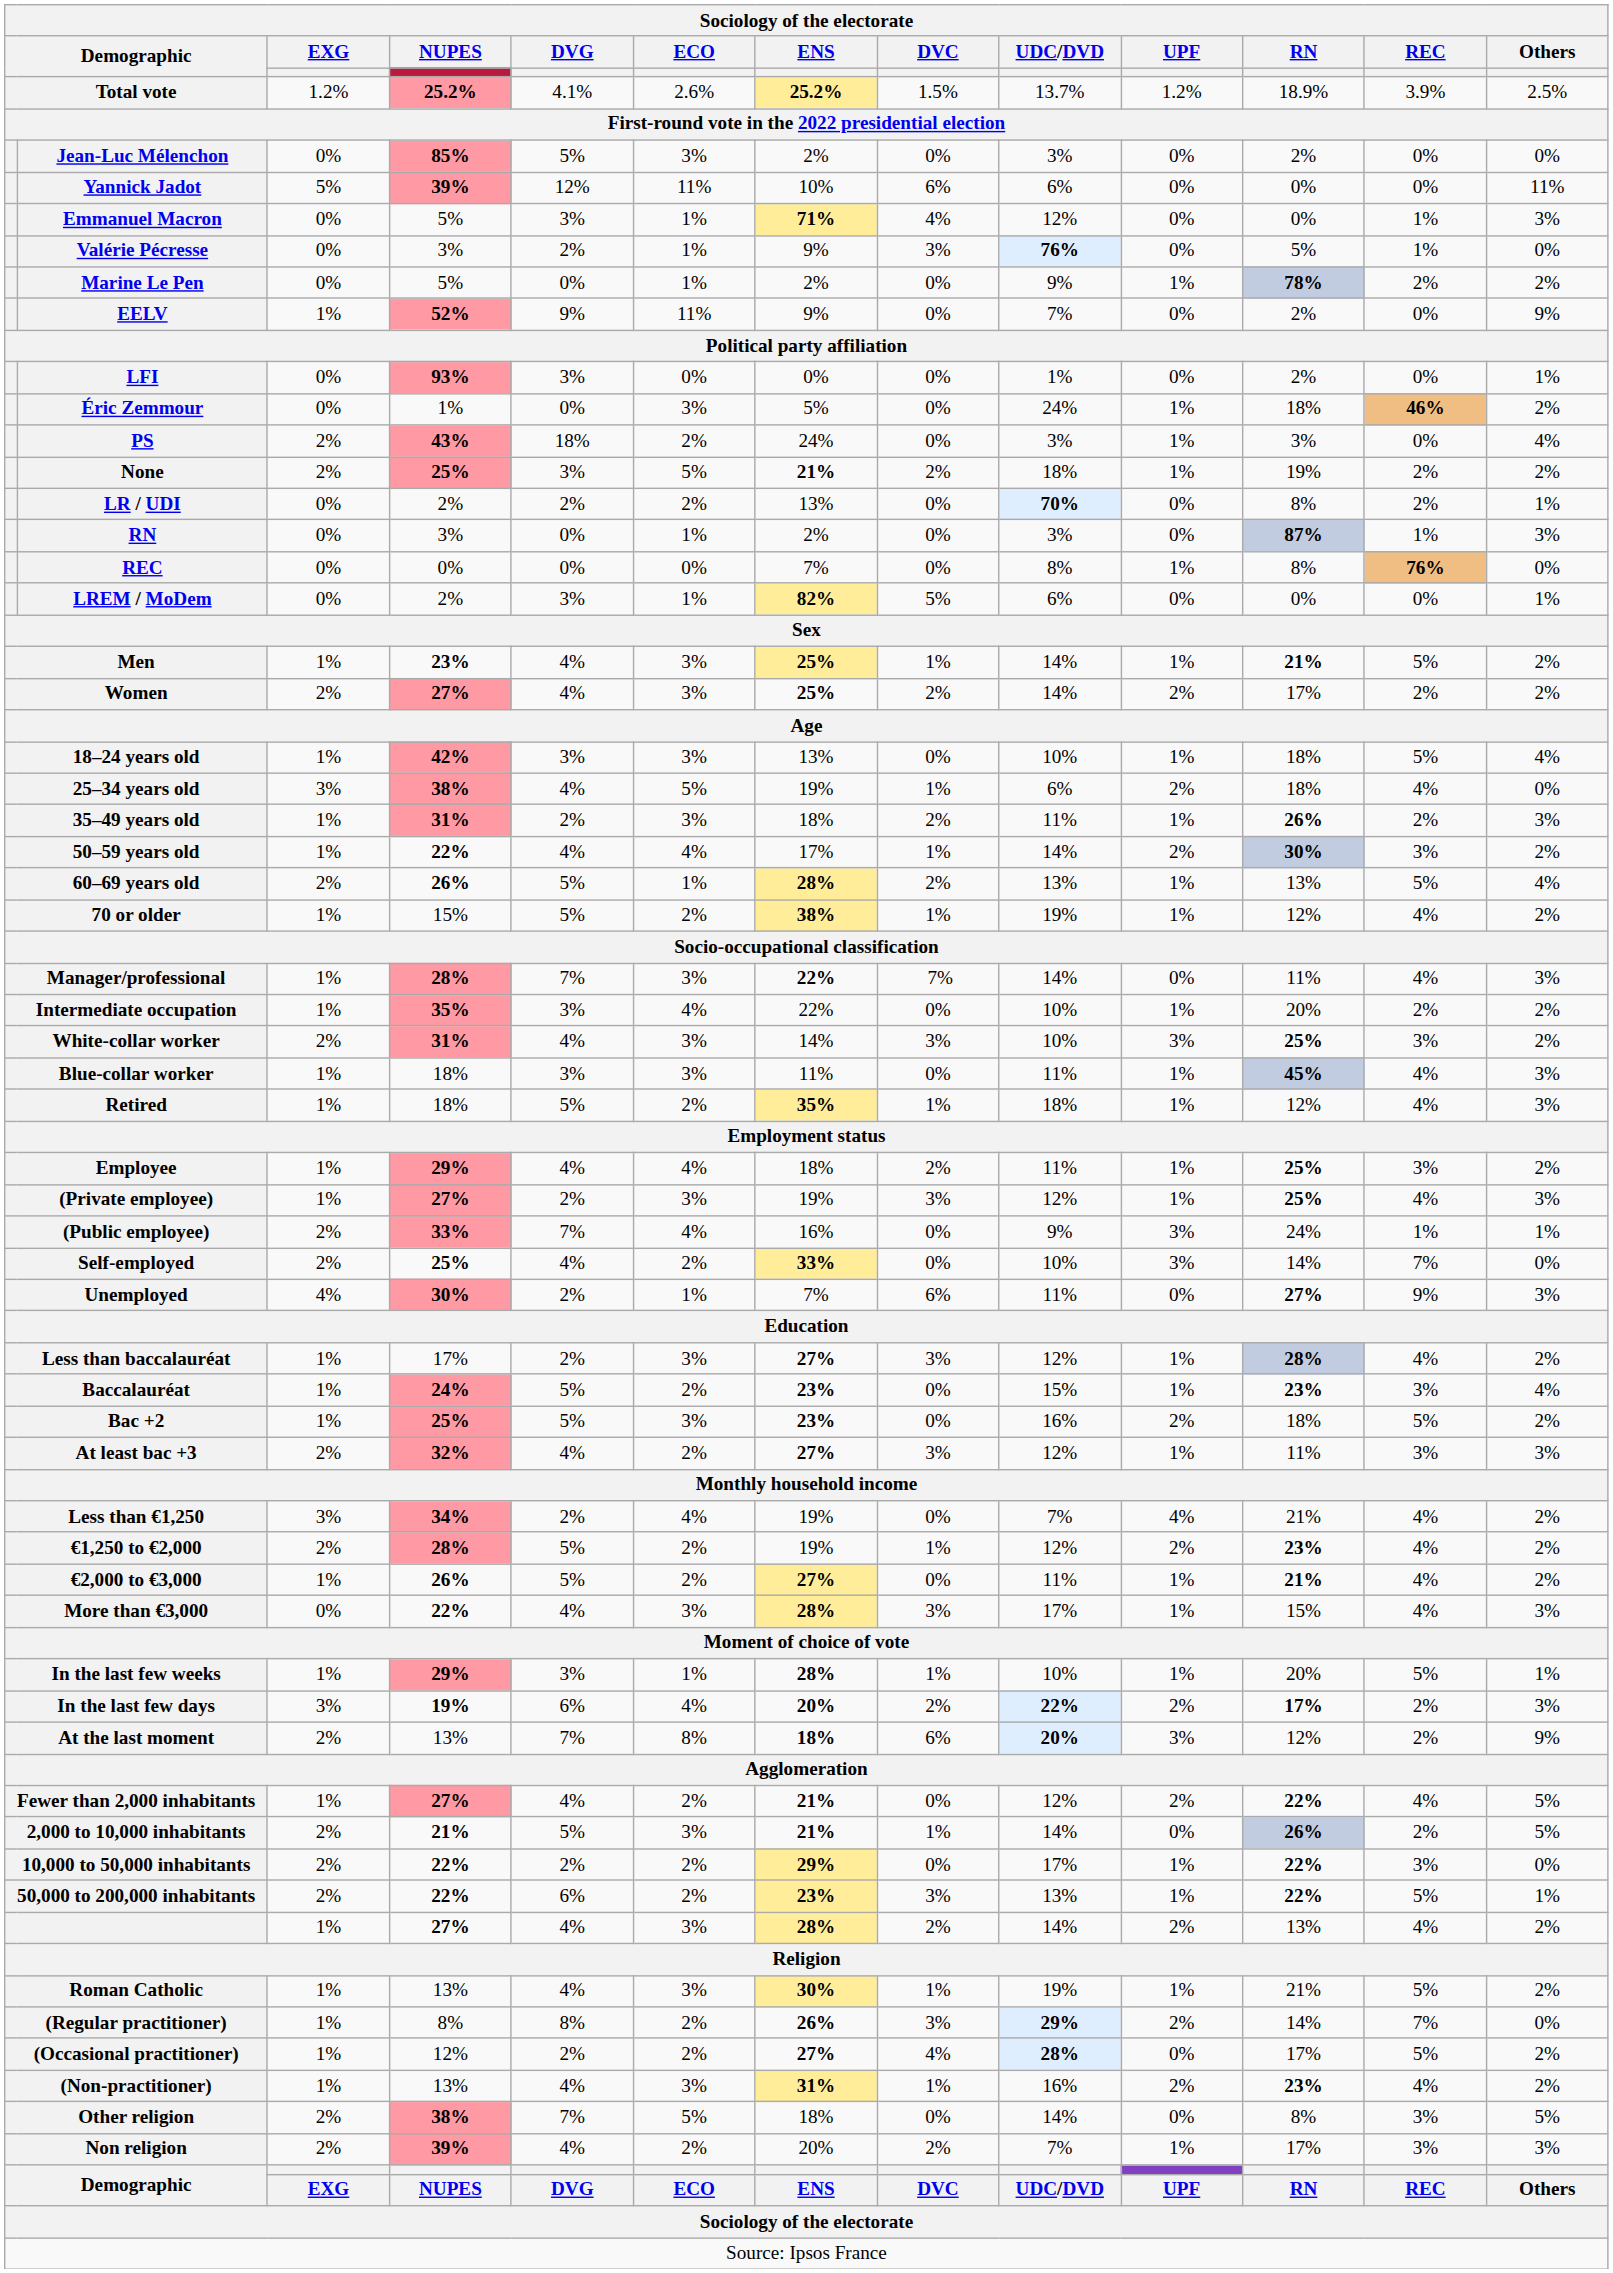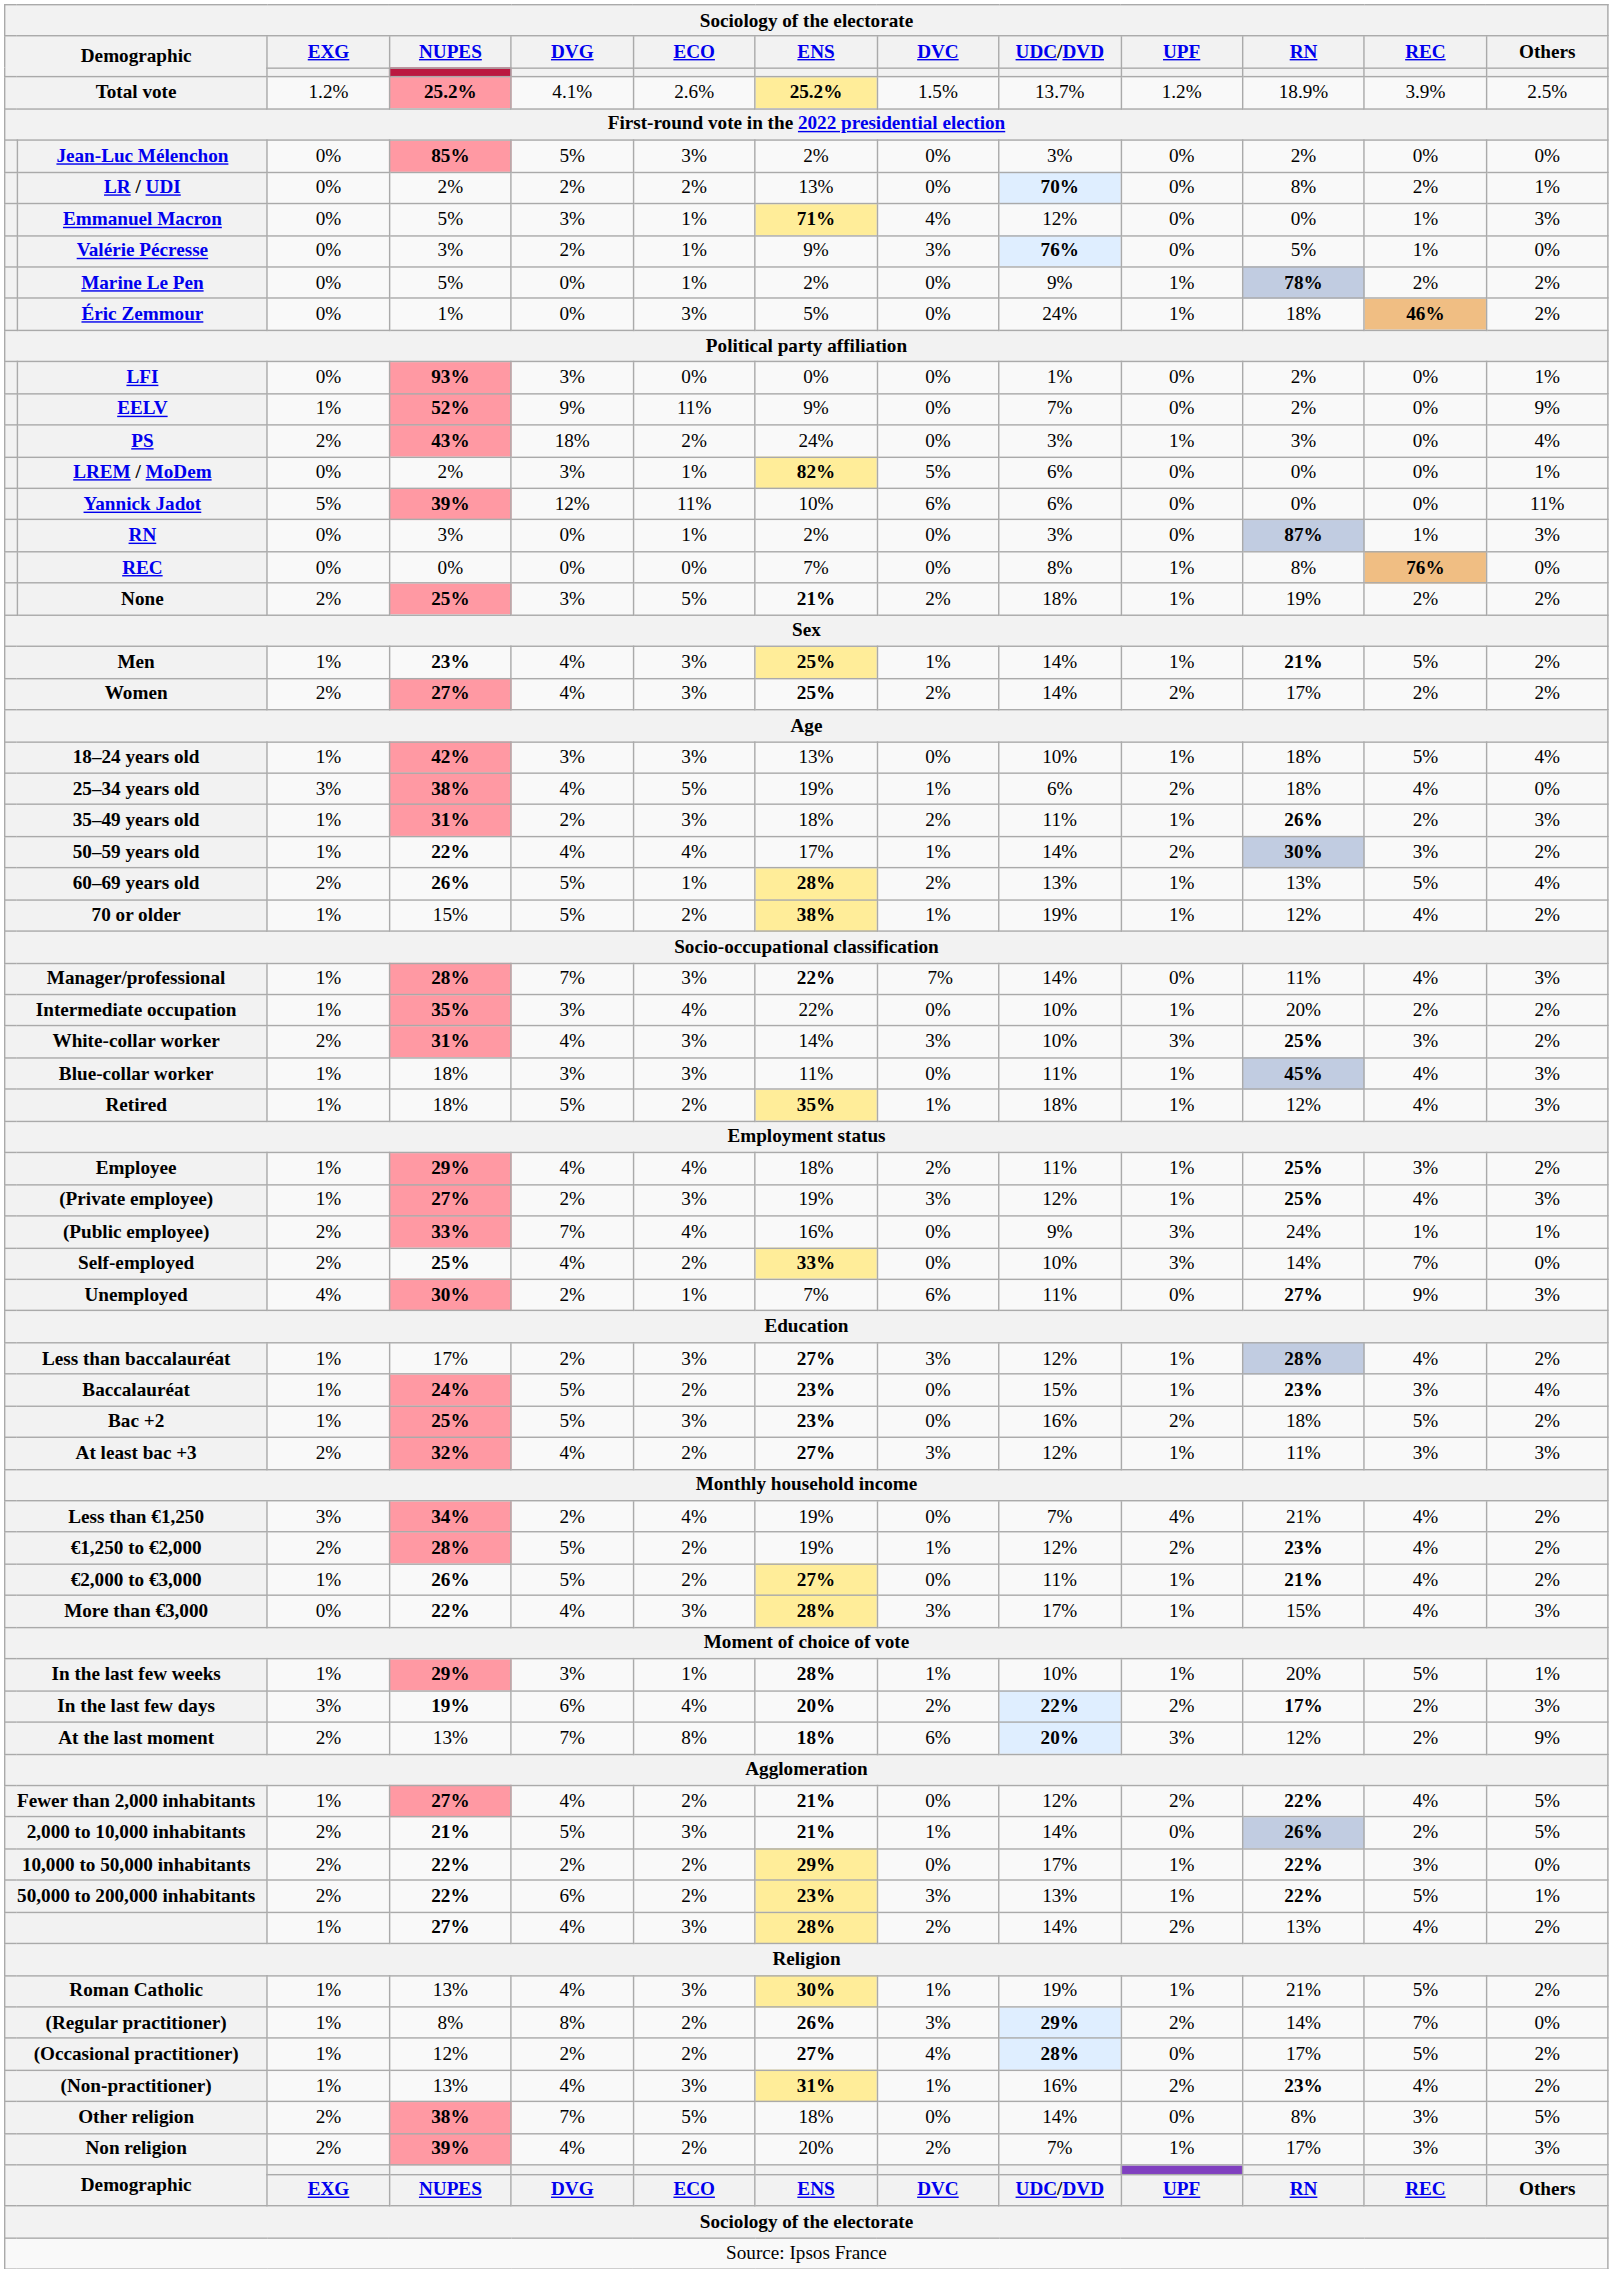rows swapped: (142, 187) <-> (142, 503)
rows swapped: (142, 408) <-> (142, 313)
rows swapped: (142, 598) <-> (142, 471)
